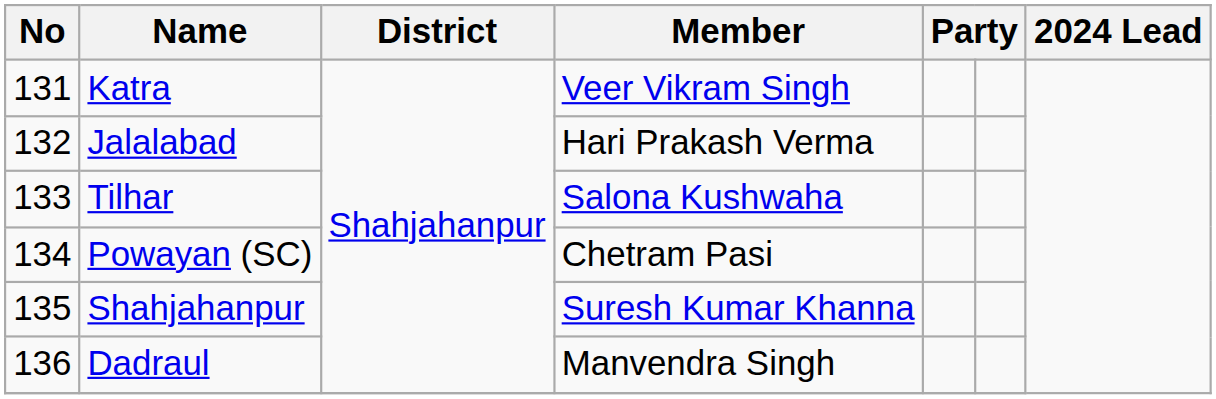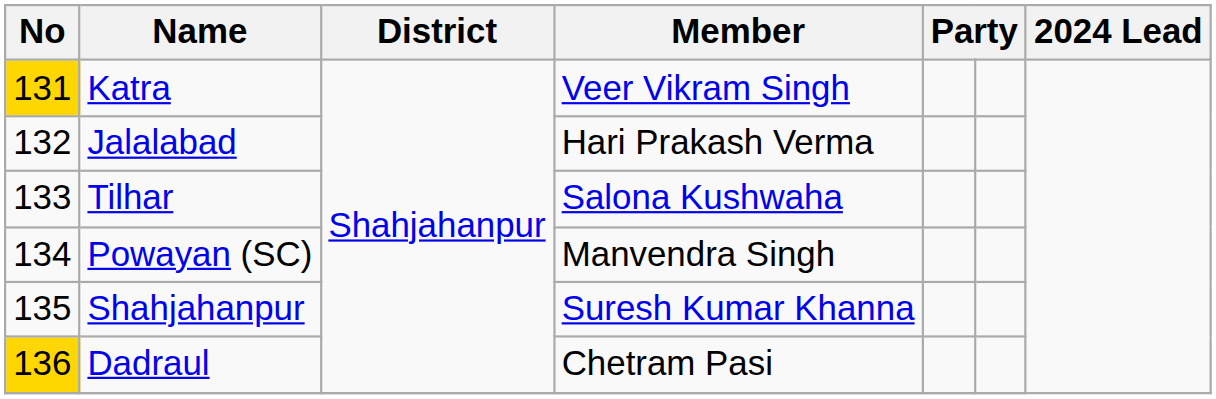(42, 87) no background -> (42, 87) gold background
(667, 253) Chetram Pasi -> (698, 253) Manvendra Singh
(42, 364) no background -> (42, 364) gold background
(698, 364) Manvendra Singh -> (667, 364) Chetram Pasi
